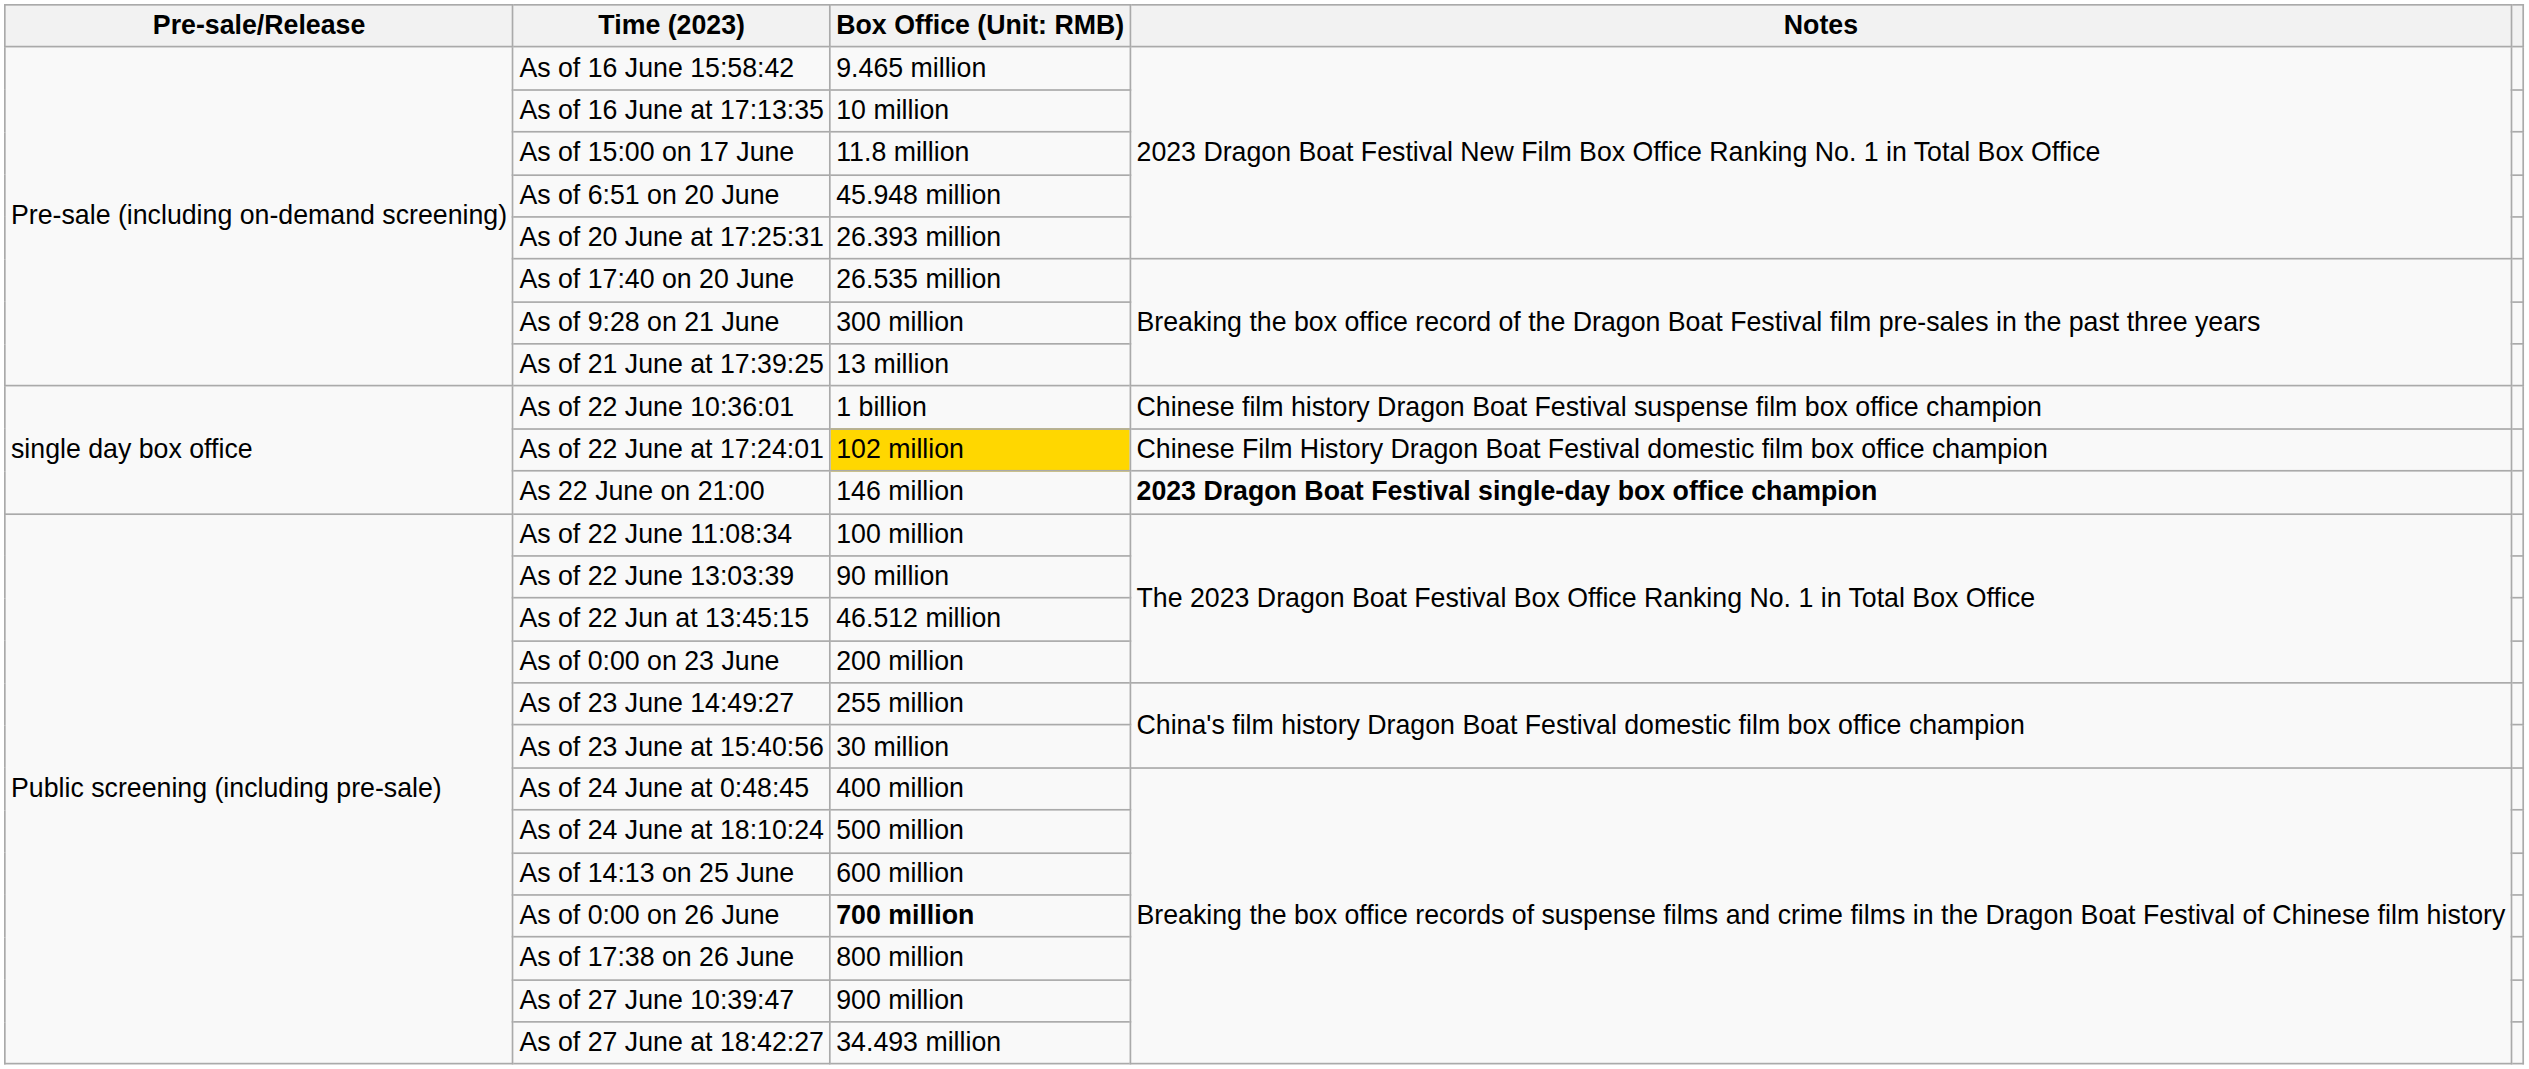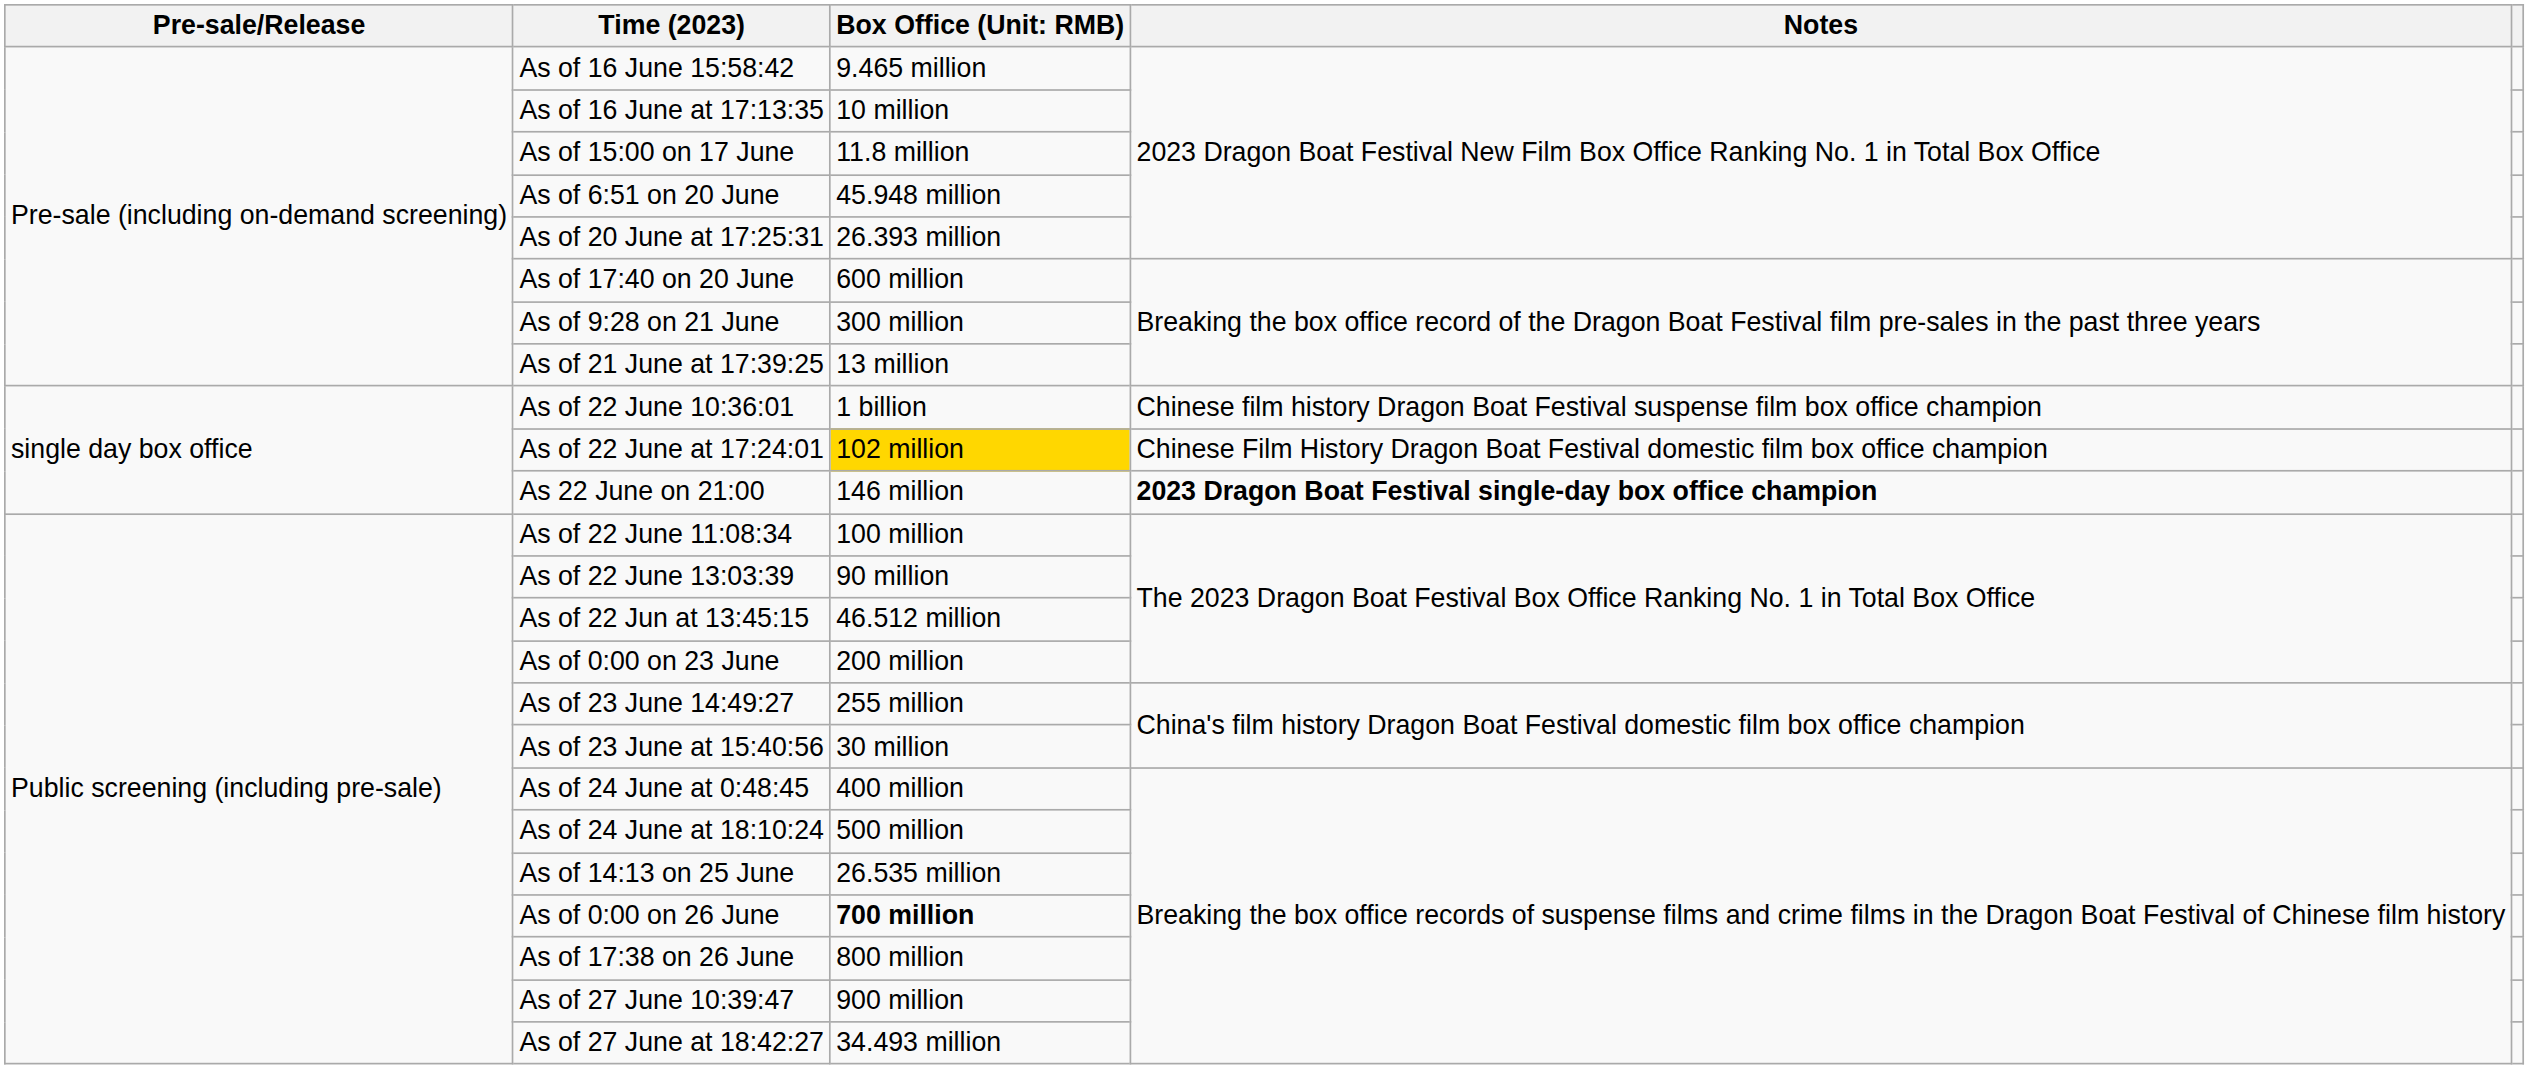(919, 279) 26.535 million -> (900, 279) 600 million
(900, 873) 600 million -> (919, 873) 26.535 million
